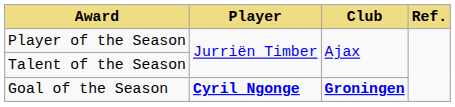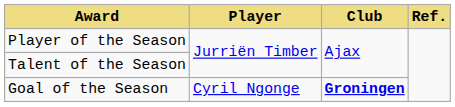(246, 89) bold -> (246, 89) normal
